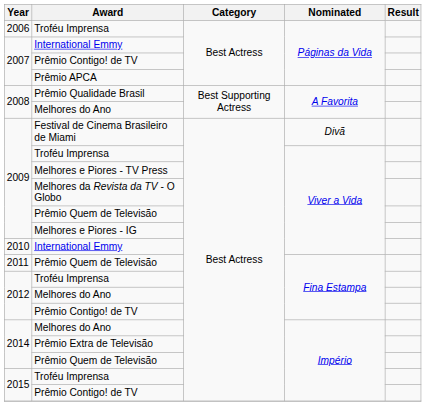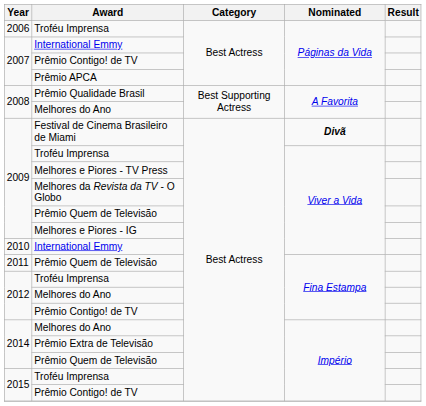(335, 132) normal -> (335, 132) bold
